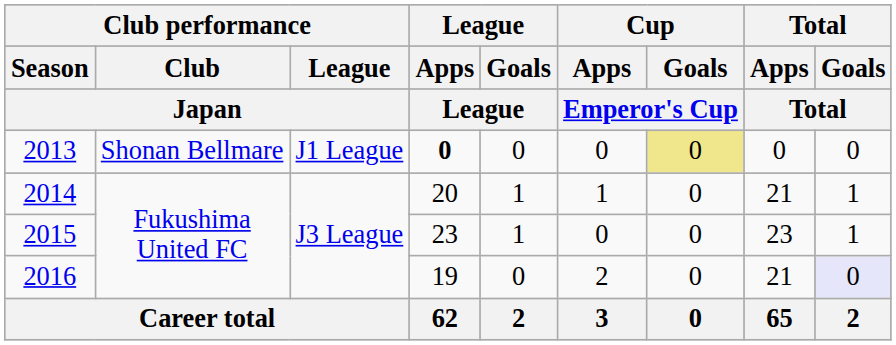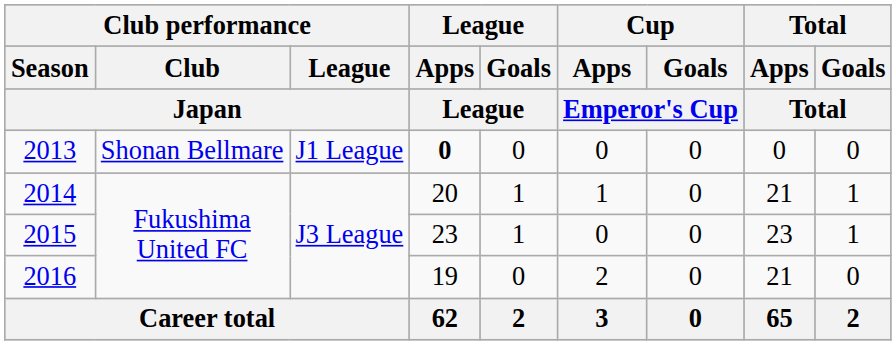(695, 151) khaki background -> (695, 151) no background
(853, 276) lavender background -> (853, 276) no background
